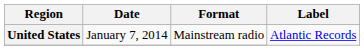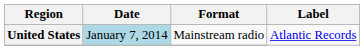(127, 34) no background -> (127, 34) lightblue background
